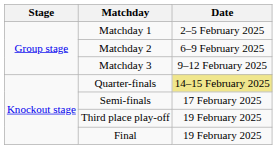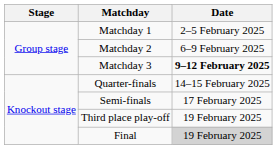(222, 65) normal -> (222, 65) bold
(222, 83) khaki background -> (222, 83) no background
(222, 135) no background -> (222, 135) lightgrey background
